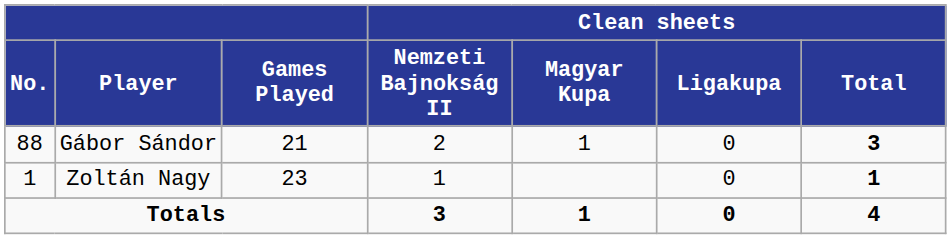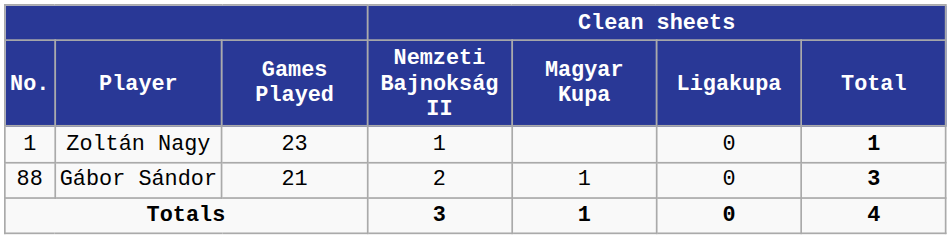rows swapped: (138, 144) <-> (138, 180)
